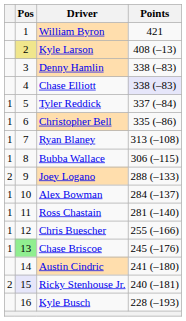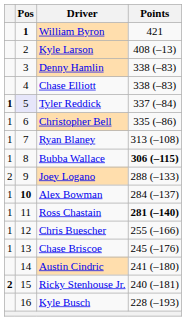(26, 31) normal -> (26, 31) bold
(26, 49) khaki background -> (26, 49) no background
(155, 85) lavender background -> (155, 85) no background
(10, 103) normal -> (10, 103) bold
(26, 103) no background -> (26, 103) lavender background
(155, 158) normal -> (155, 158) bold
(26, 194) normal -> (26, 194) bold
(155, 212) normal -> (155, 212) bold
(26, 248) lightgreen background -> (26, 248) no background
(10, 284) normal -> (10, 284) bold
(26, 284) lavender background -> (26, 284) no background
